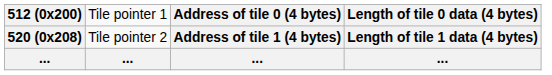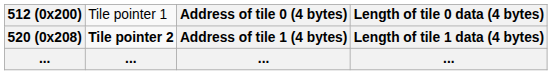(128, 37) normal -> (131, 37) bold
